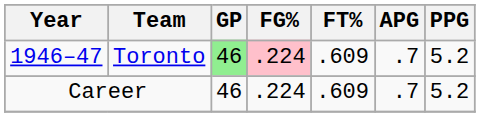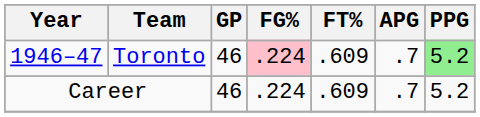(229, 58) lightgreen background -> (229, 58) no background
(449, 58) no background -> (449, 58) lightgreen background
